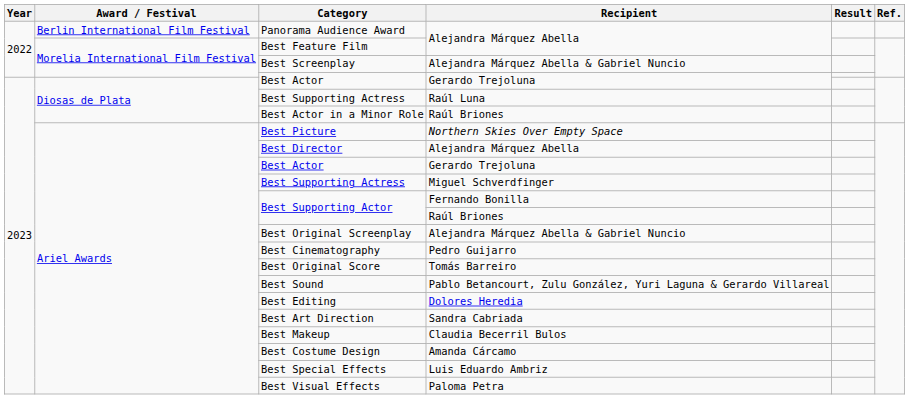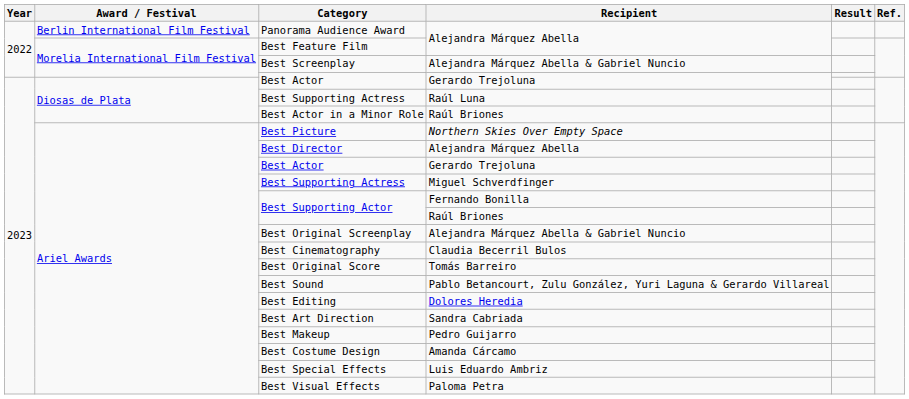(473, 250) Pedro Guijarro -> (498, 250) Claudia Becerril Bulos
(498, 335) Claudia Becerril Bulos -> (473, 335) Pedro Guijarro
